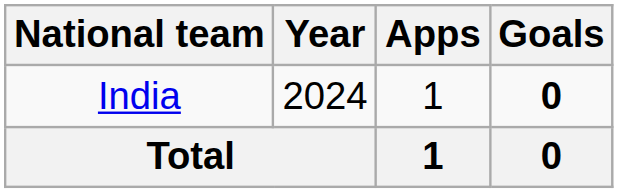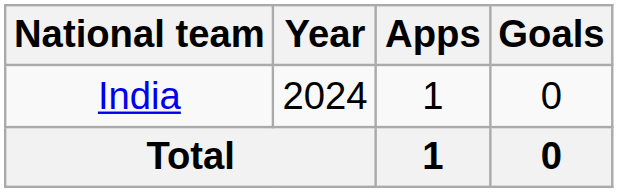(551, 95) bold -> (551, 95) normal
